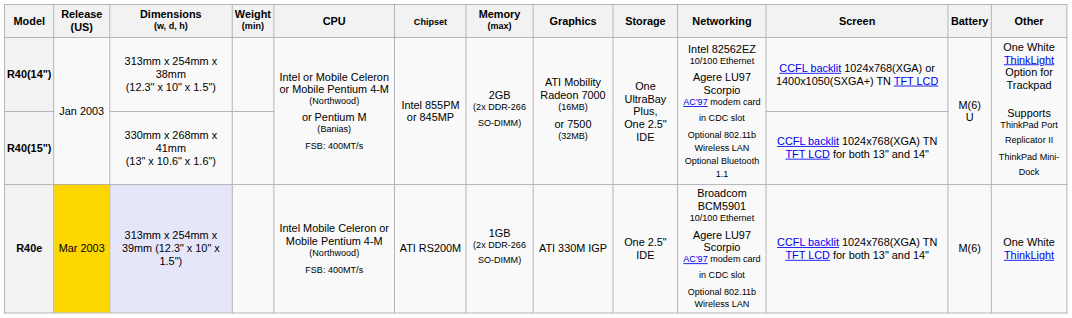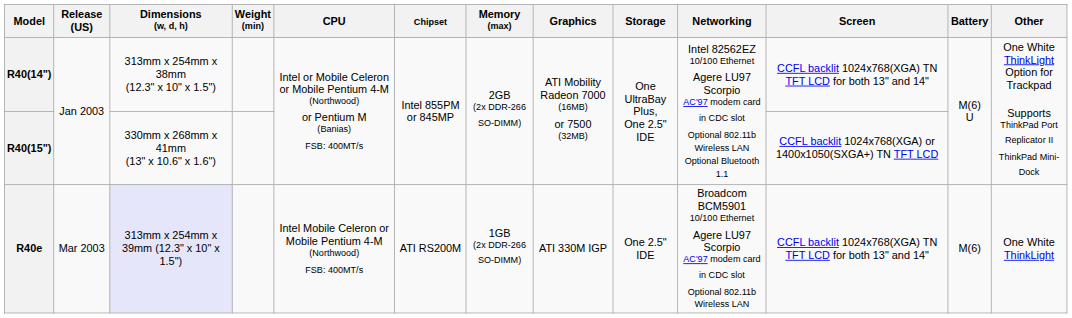(857, 74) CCFL backlit 1024x768(XGA) or 1400x1050(SXGA+) TN TFT LCD -> (857, 74) CCFL backlit 1024x768(XGA) TN TFT LCD for both 13" and 14"
(857, 148) CCFL backlit 1024x768(XGA) TN TFT LCD for both 13" and 14" -> (857, 148) CCFL backlit 1024x768(XGA) or 1400x1050(SXGA+) TN TFT LCD
(82, 248) gold background -> (82, 248) no background
